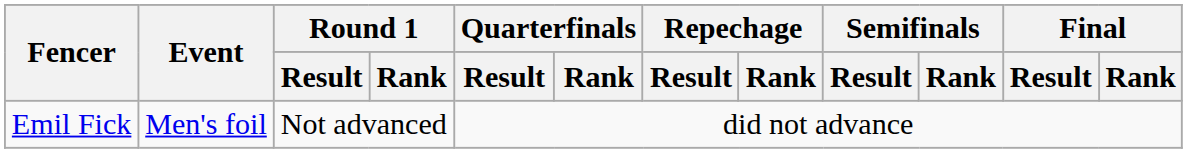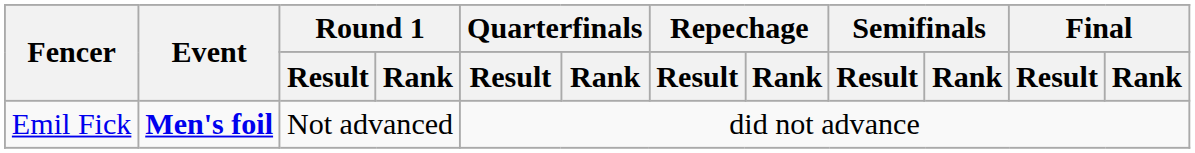(206, 123) normal -> (209, 123) bold
